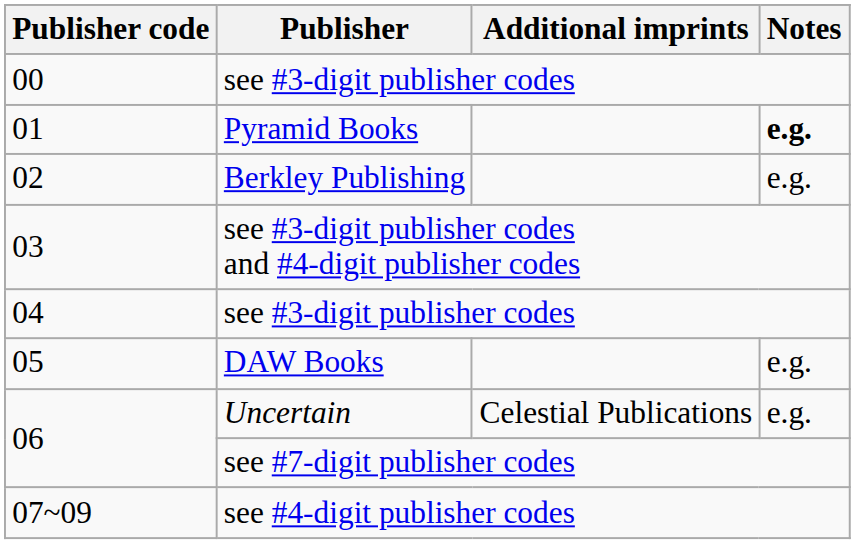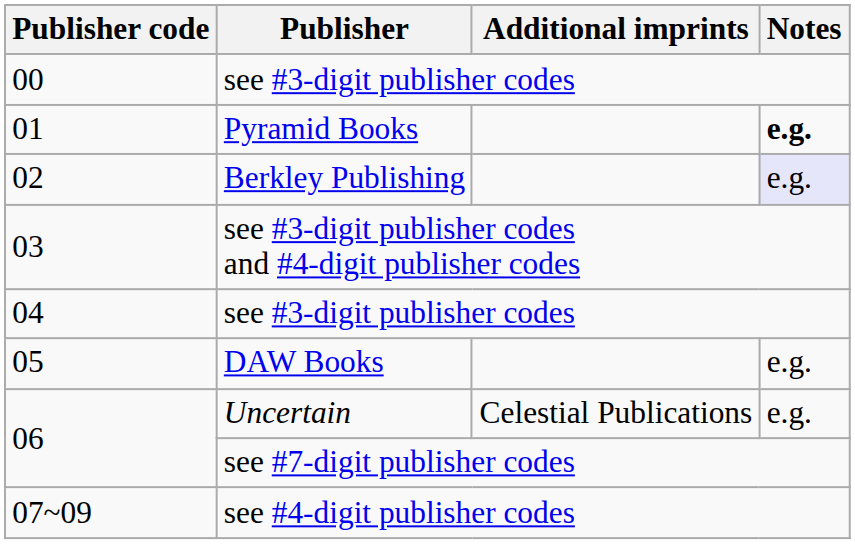(789, 178) no background -> (789, 178) lavender background
